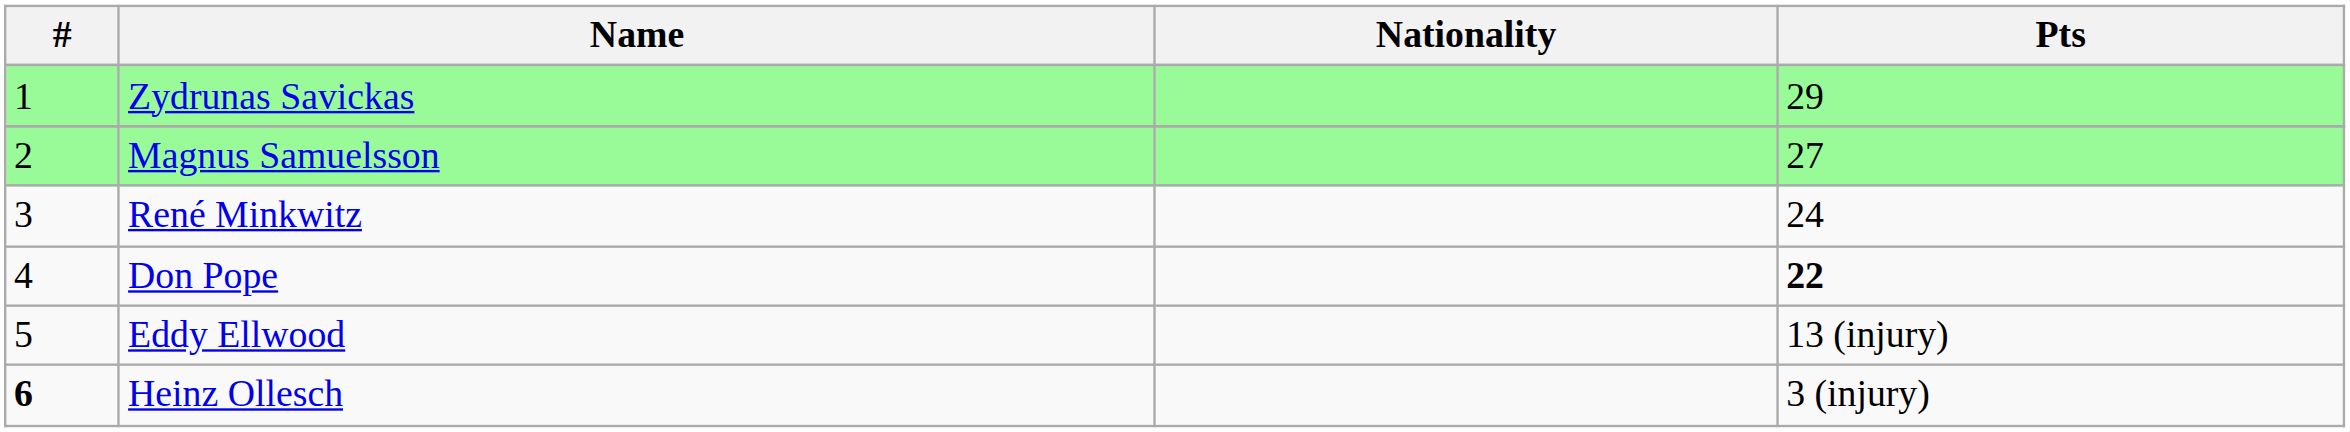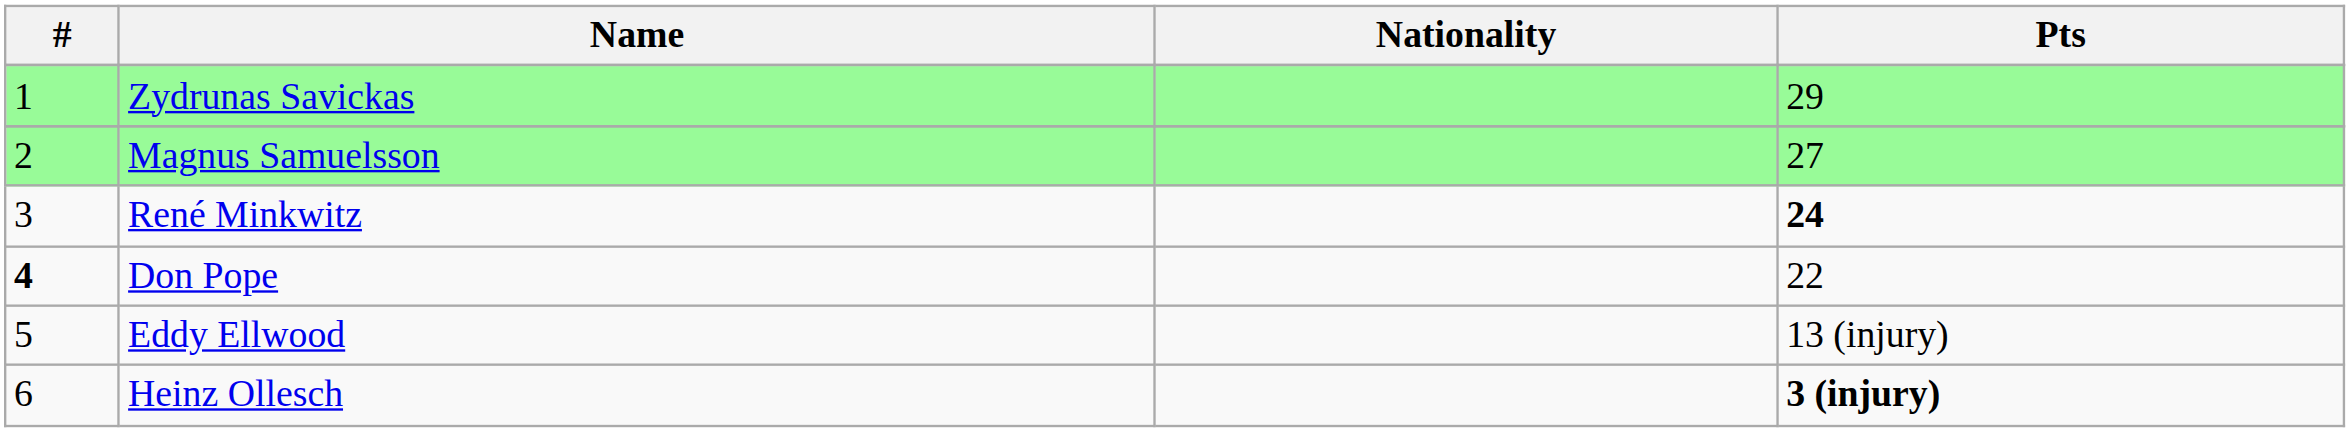(1805, 214) normal -> (1805, 214) bold
(23, 274) normal -> (23, 274) bold
(1805, 274) bold -> (1805, 274) normal
(23, 394) bold -> (23, 394) normal
(1858, 394) normal -> (1863, 394) bold
